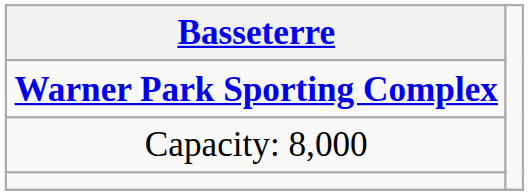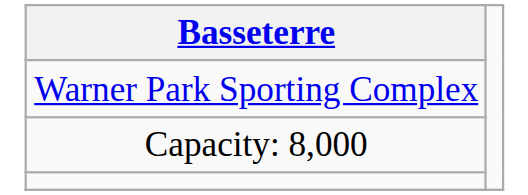(256, 88) bold -> (256, 88) normal
